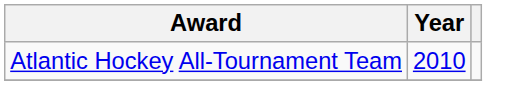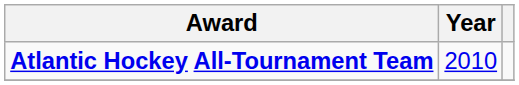(206, 60) normal -> (222, 60) bold
